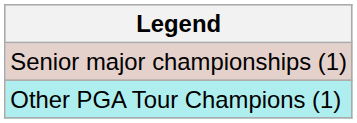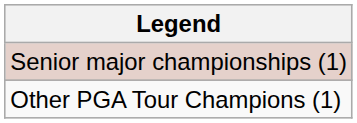(176, 99) paleturquoise background -> (176, 99) no background
